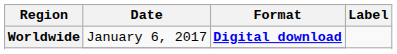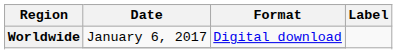(278, 37) bold -> (278, 37) normal
